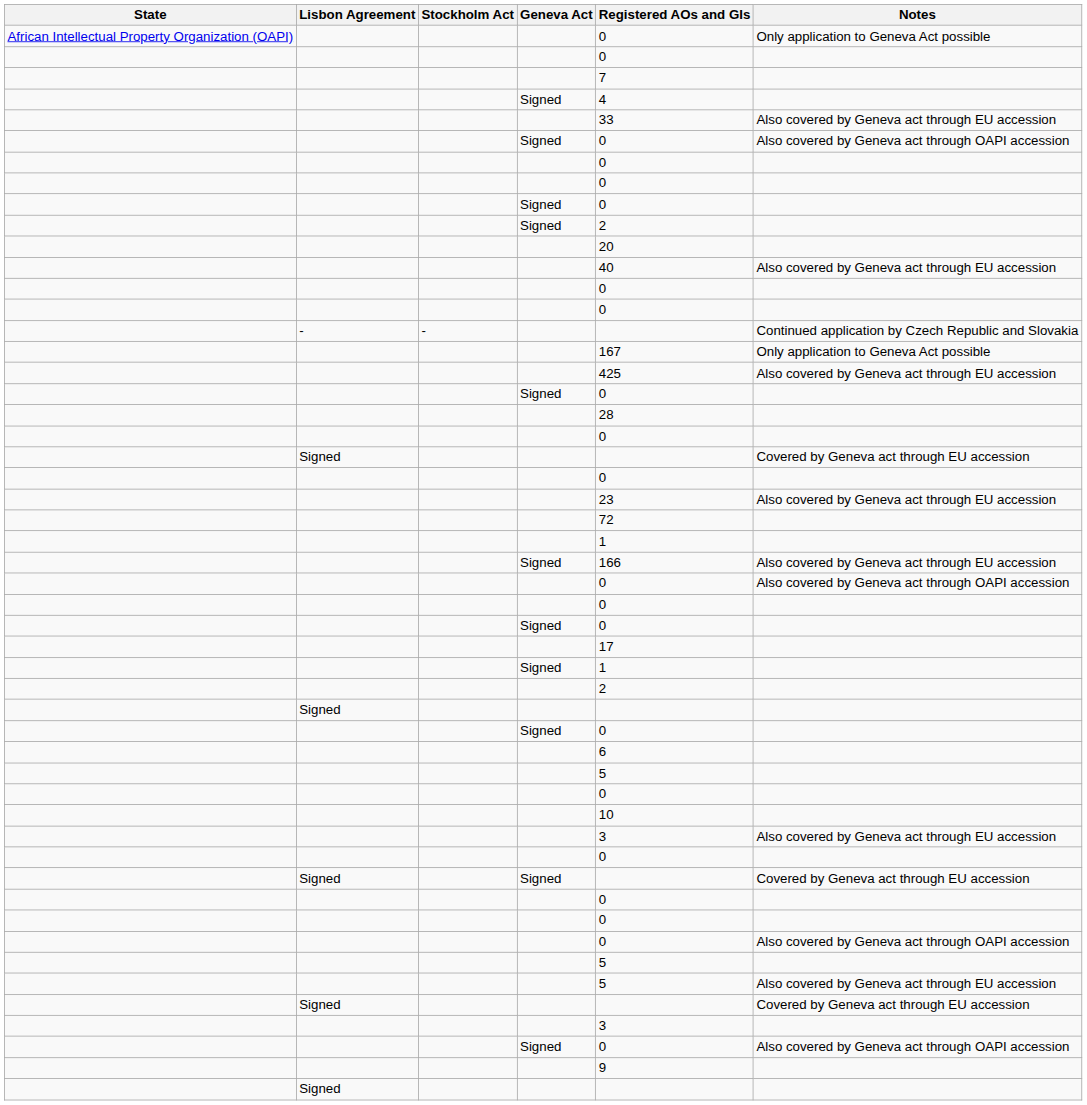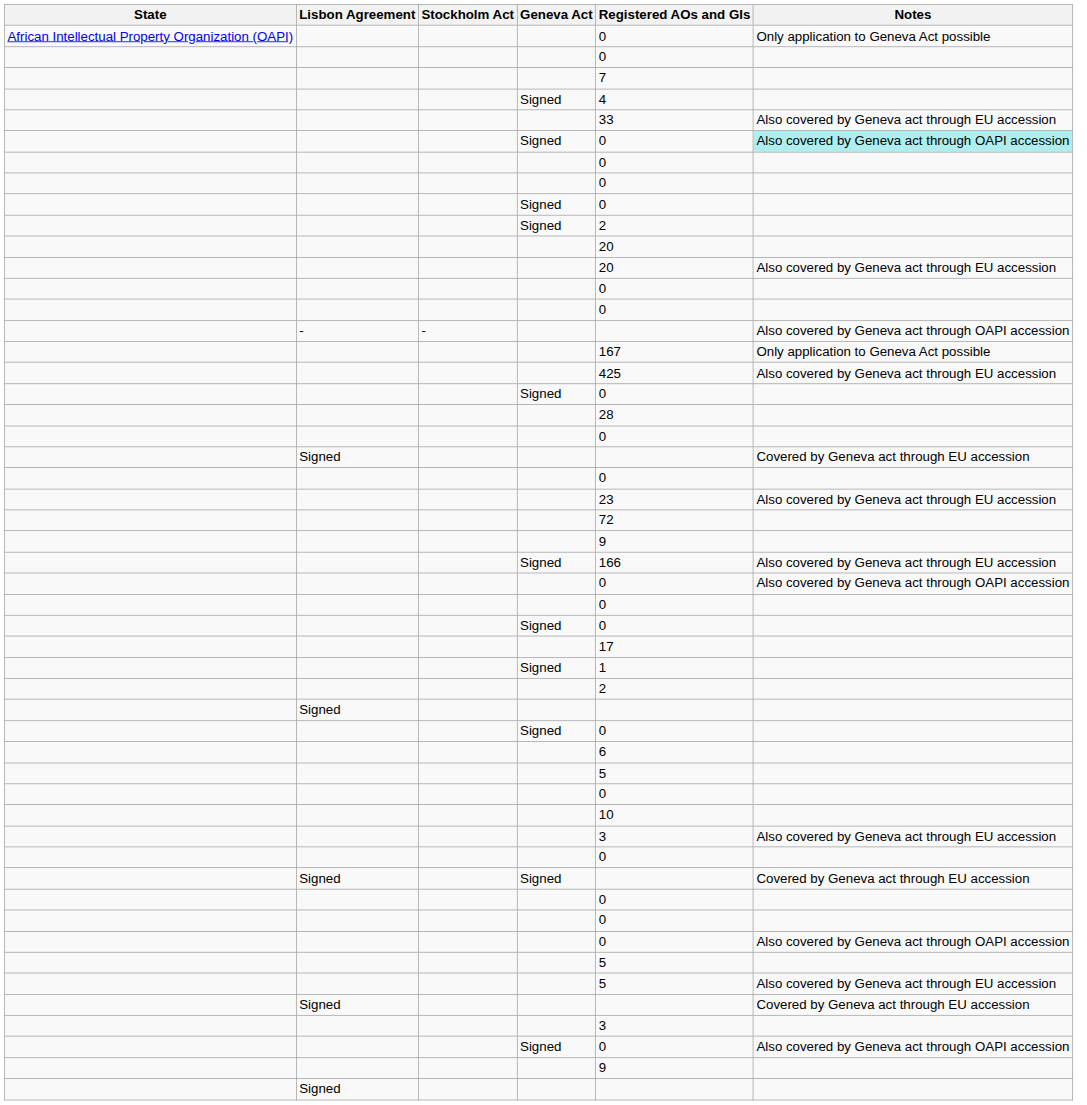(913, 141) no background -> (913, 141) paleturquoise background
(606, 267) 40 -> (606, 267) 20
(917, 330) Continued application by Czech Republic and Slovakia -> (913, 330) Also covered by Geneva act through OAPI accession
(602, 541) 1 -> (602, 541) 9
